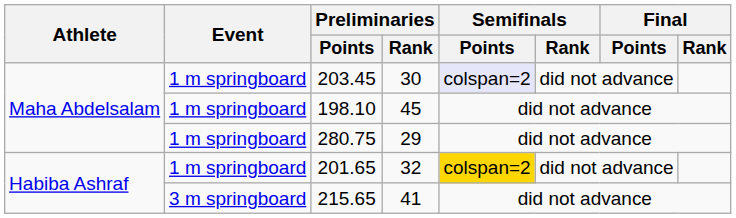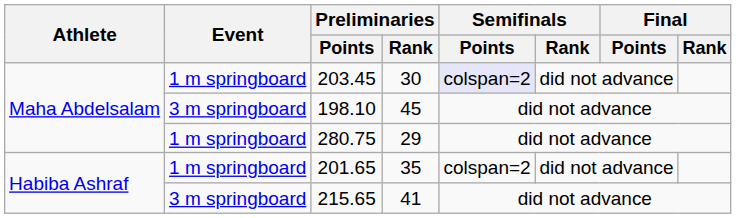(238, 108) 1 m springboard -> (238, 108) 3 m springboard
(411, 169) 32 -> (411, 169) 35
(487, 169) gold background -> (487, 169) no background
